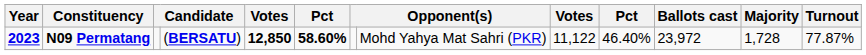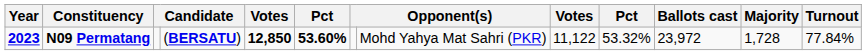(322, 38) 58.60% -> (322, 38) 53.60%
(627, 38) 46.40% -> (627, 38) 53.32%
(830, 38) 77.87% -> (830, 38) 77.84%
